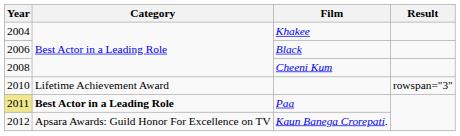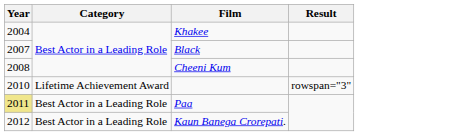(18, 49) 2006 -> (18, 49) 2007
(104, 103) bold -> (101, 103) normal
(153, 121) Apsara Awards: Guild Honor For Excellence on TV -> (101, 121) Best Actor in a Leading Role
